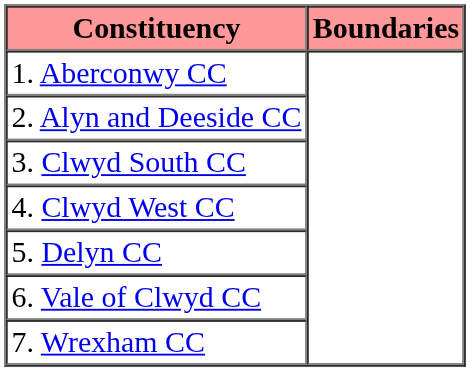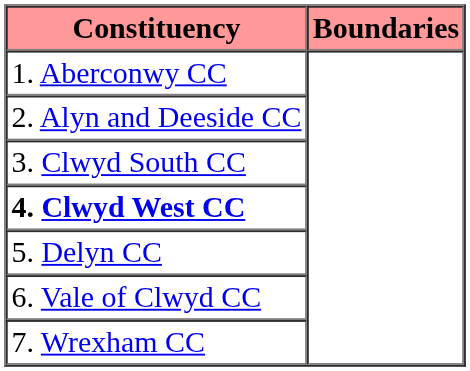(123, 207) normal -> (128, 207) bold
